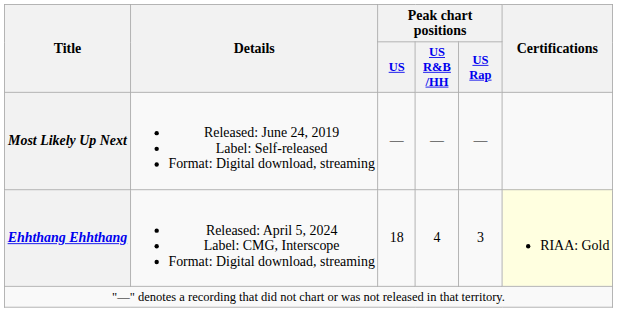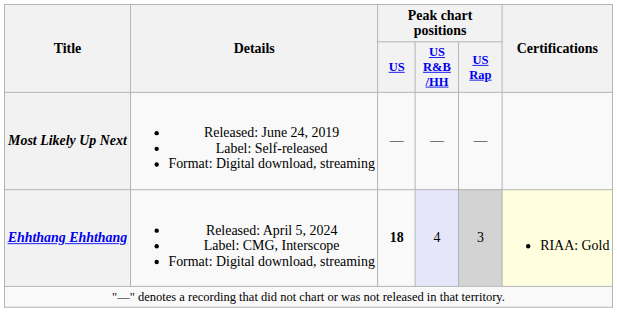(397, 237) normal -> (397, 237) bold
(437, 237) no background -> (437, 237) lavender background
(480, 237) no background -> (480, 237) lightgrey background
